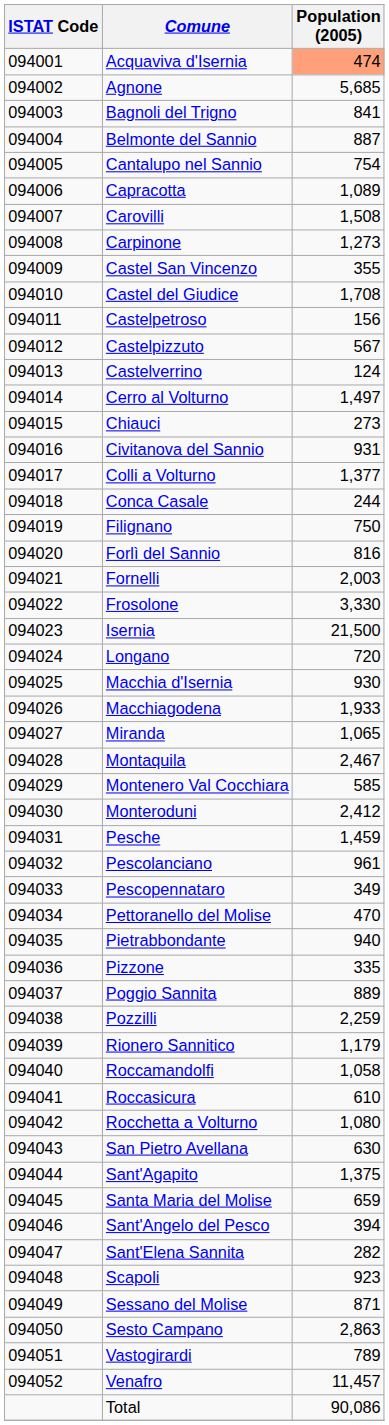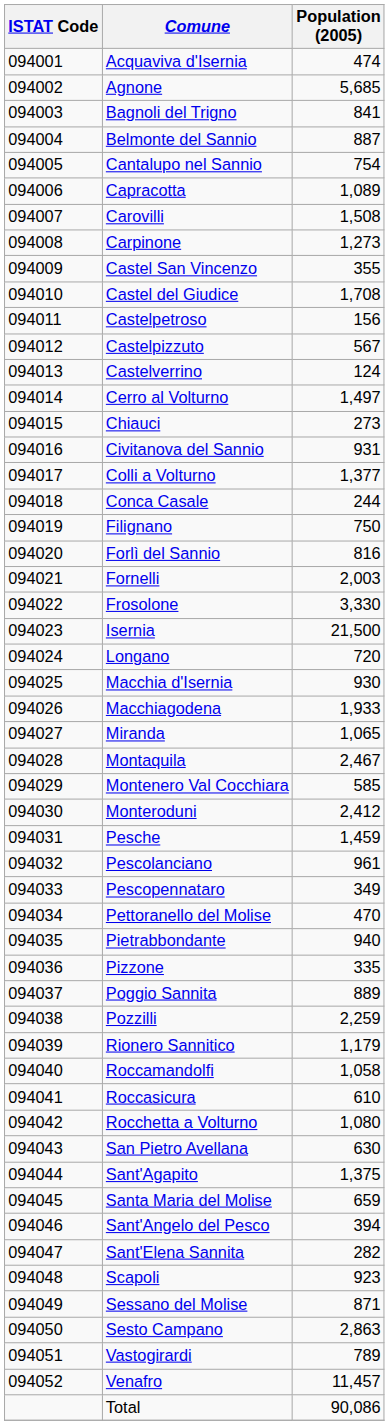(367, 61) lightsalmon background -> (367, 61) no background
